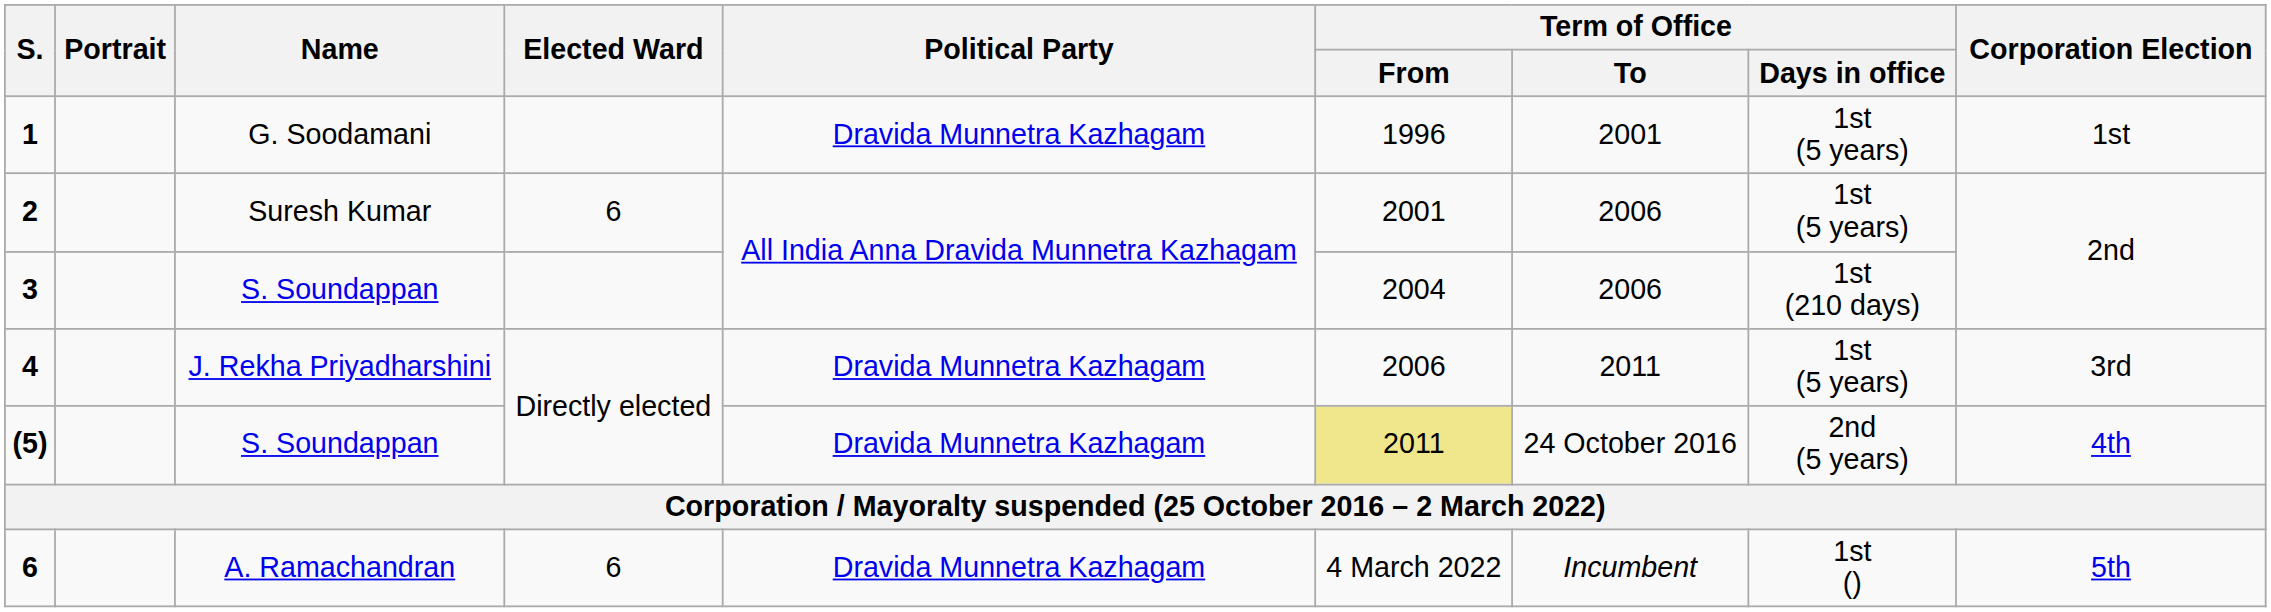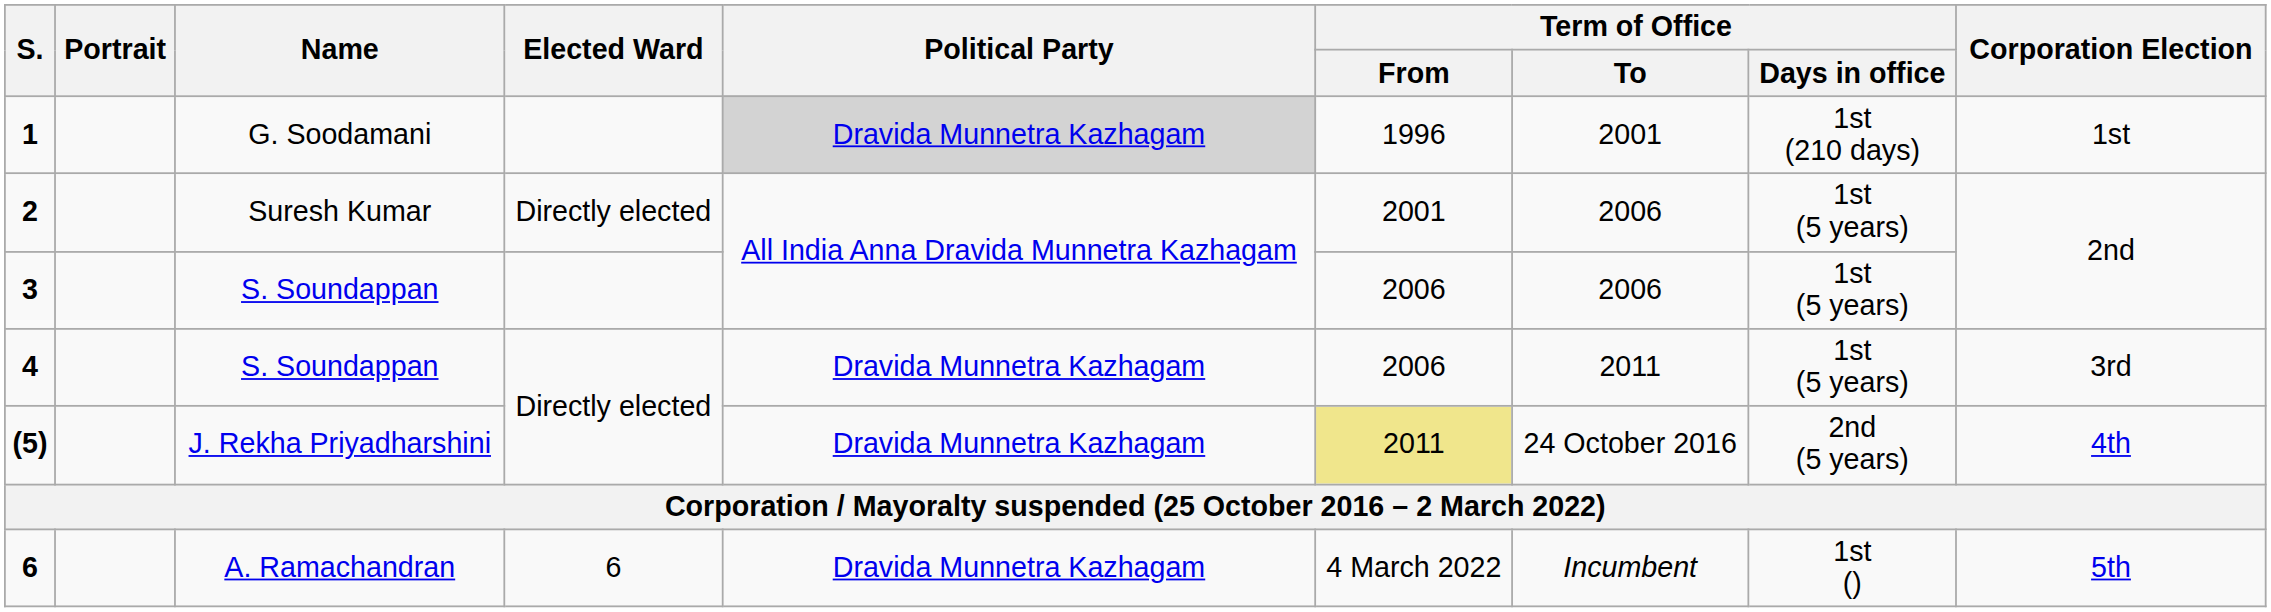(1019, 134) no background -> (1019, 134) lightgrey background
(1852, 134) 1st (5 years) -> (1852, 134) 1st (210 days)
(613, 211) 6 -> (613, 211) Directly elected
(1414, 289) 2004 -> (1414, 289) 2006
(1852, 289) 1st (210 days) -> (1852, 289) 1st (5 years)
(340, 367) J. Rekha Priyadharshini -> (340, 367) S. Soundappan
(340, 444) S. Soundappan -> (340, 444) J. Rekha Priyadharshini
